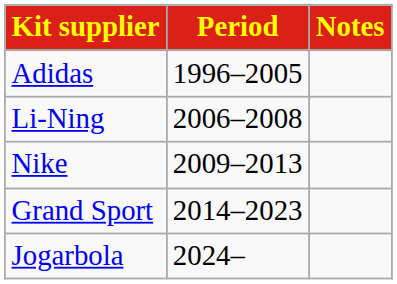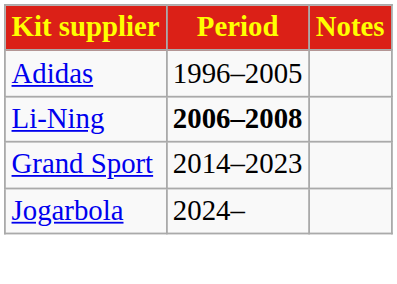(238, 118) normal -> (238, 118) bold
- row: (40, 164)
